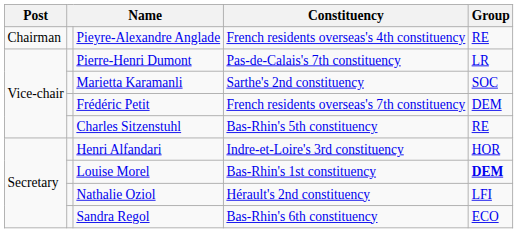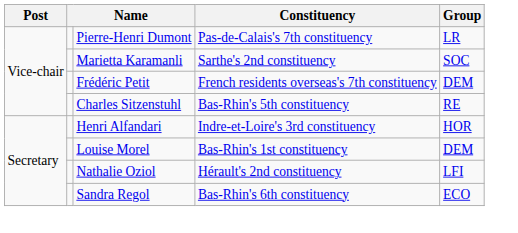- row: (148, 38)
(487, 171) bold -> (458, 149) normal
